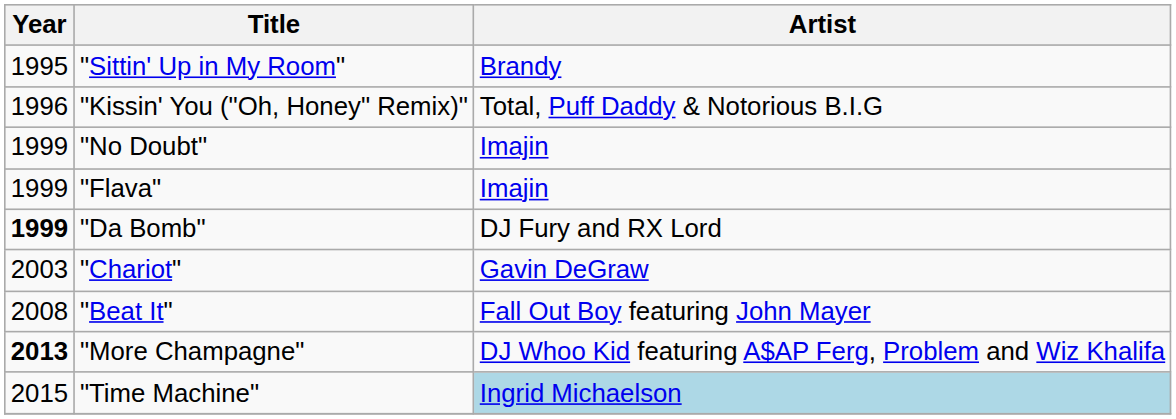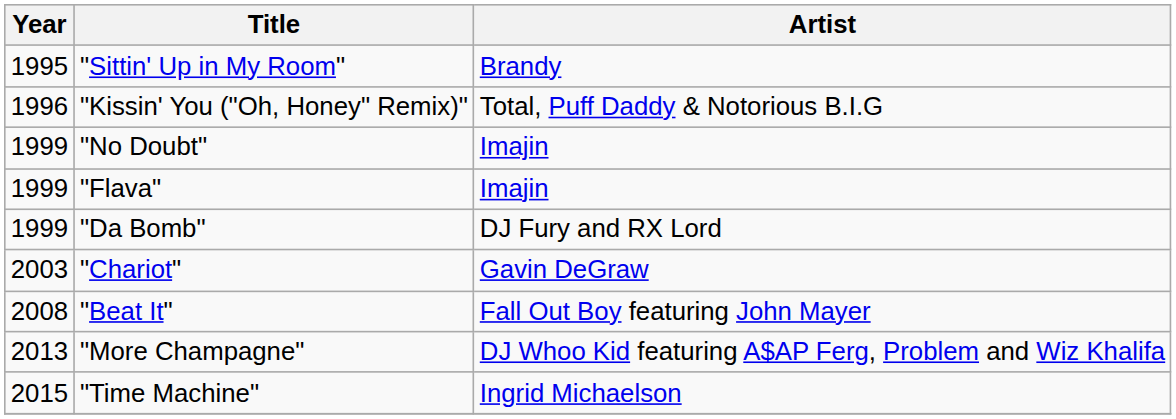(39, 229) bold -> (39, 229) normal
(39, 351) bold -> (39, 351) normal
(581, 392) lightblue background -> (581, 392) no background
